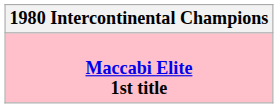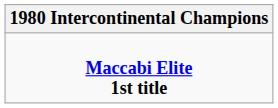(139, 78) pink background -> (139, 78) no background
